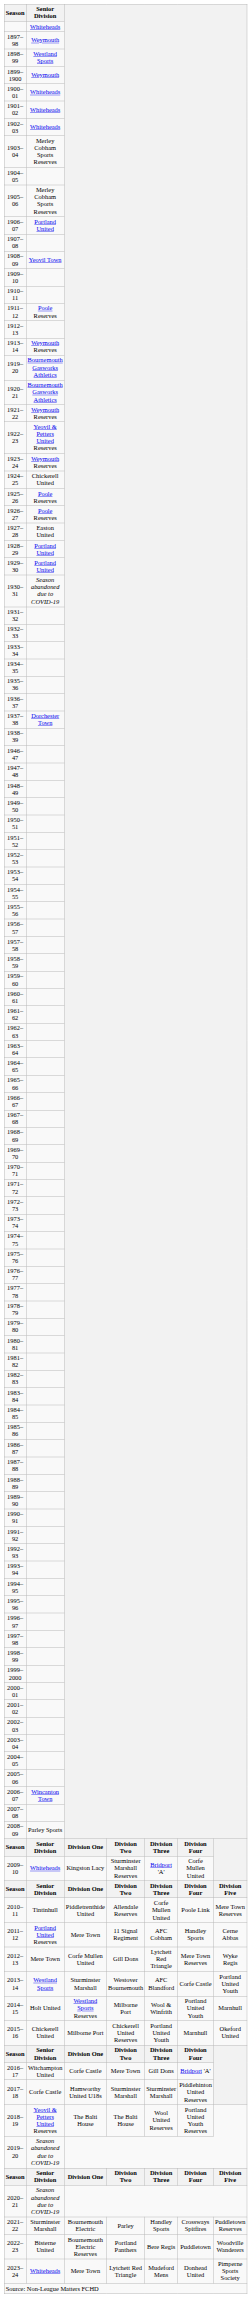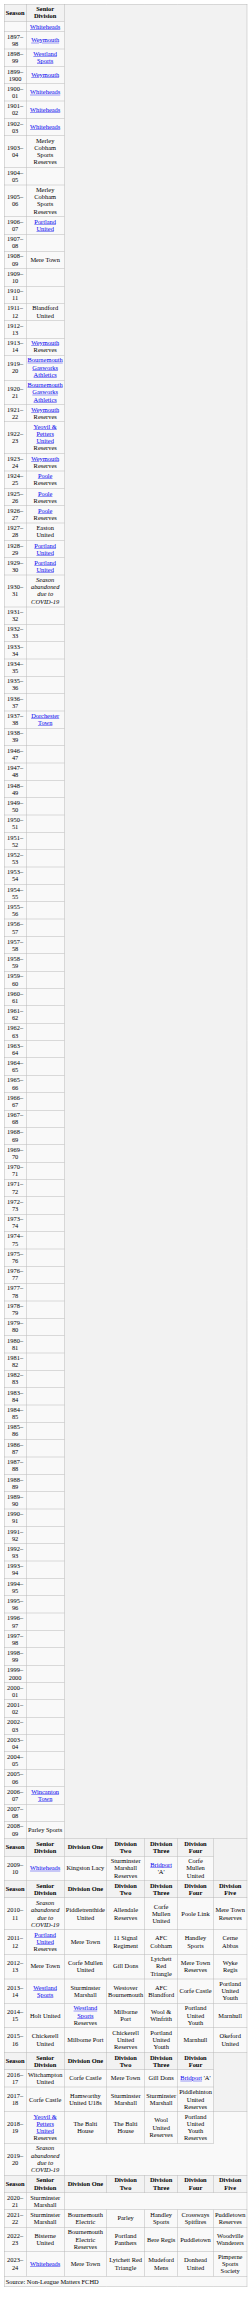(45, 260) Yeovil Town -> (45, 260) Mere Town
(45, 312) Poole Reserves -> (45, 312) Blandford United
(45, 479) Chickerell United -> (45, 479) Poole Reserves
(45, 1910) Tintinhull -> (45, 1914) Season abandoned due to COVID-19
(45, 2201) Season abandoned due to COVID-19 -> (45, 2201) Sturminster Marshall
